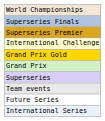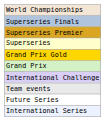(53, 44) International Challenge -> (28, 44) Superseries
(28, 77) Superseries -> (53, 77) International Challenge
